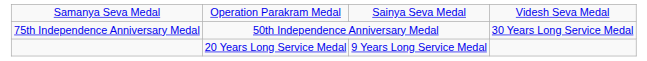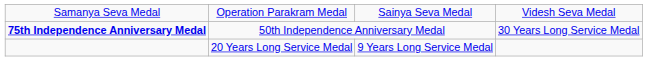(107, 30) normal -> (107, 30) bold
